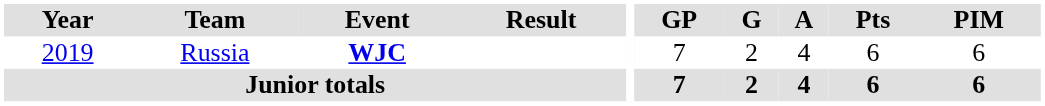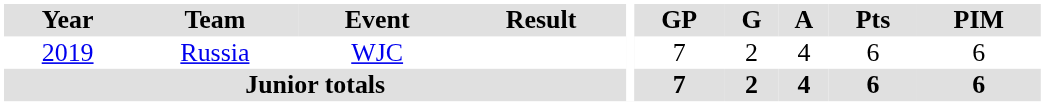(377, 52) bold -> (377, 52) normal
